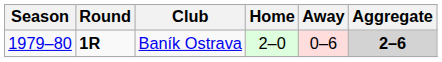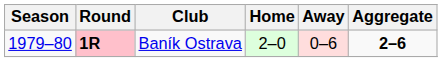(90, 43) no background -> (90, 43) pink background
(393, 43) lightgrey background -> (393, 43) no background
